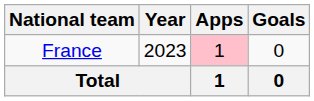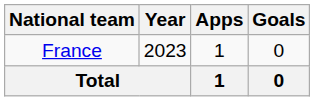(219, 50) pink background -> (219, 50) no background
